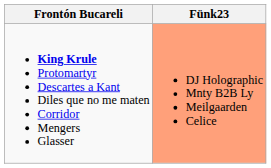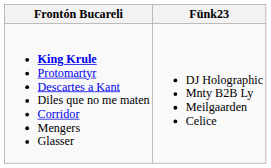(209, 100) lightsalmon background -> (209, 100) no background
